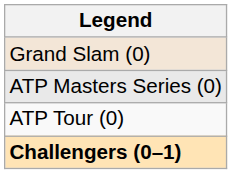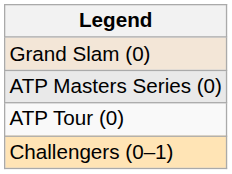(95, 151) bold -> (91, 151) normal
